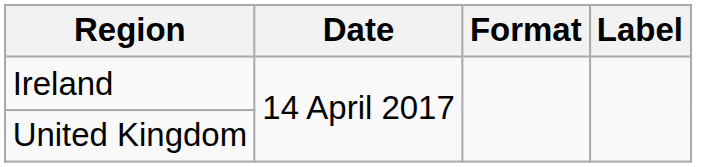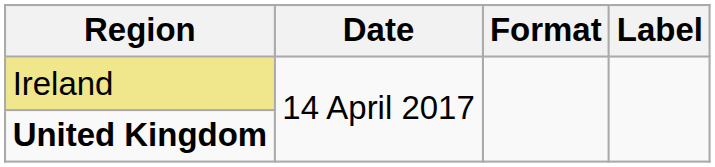(63, 82) no background -> (63, 82) khaki background
(130, 135) normal -> (140, 135) bold
